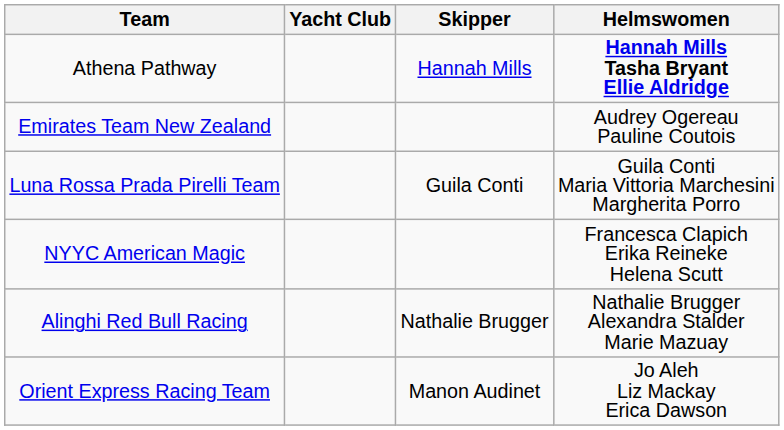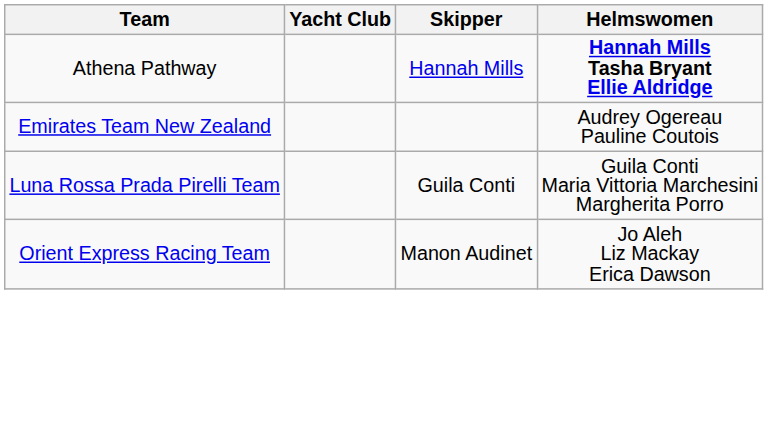- row: (145, 254)
- row: (145, 323)
